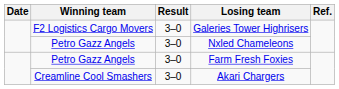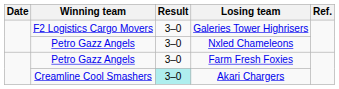(173, 76) no background -> (173, 76) paleturquoise background
